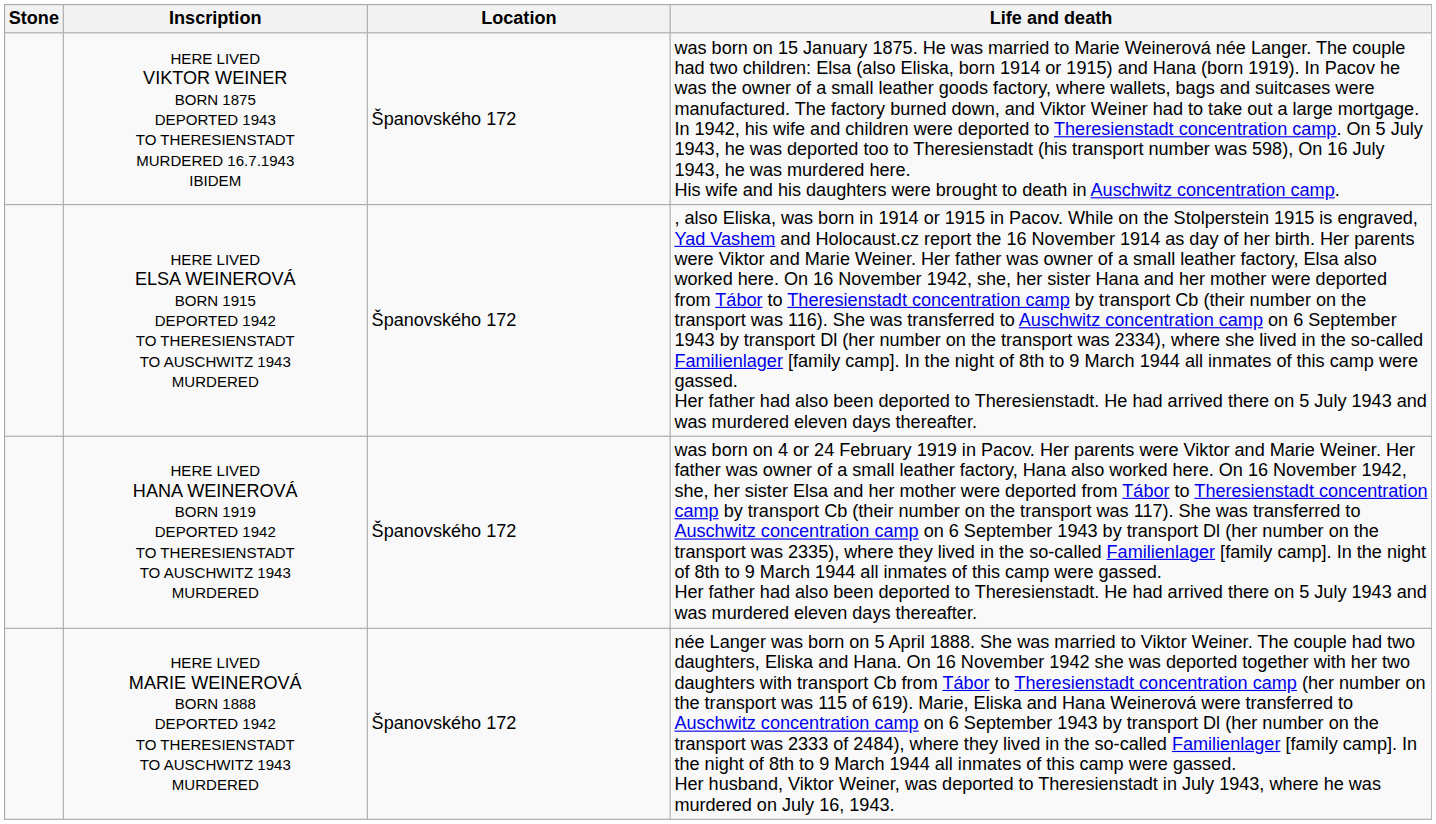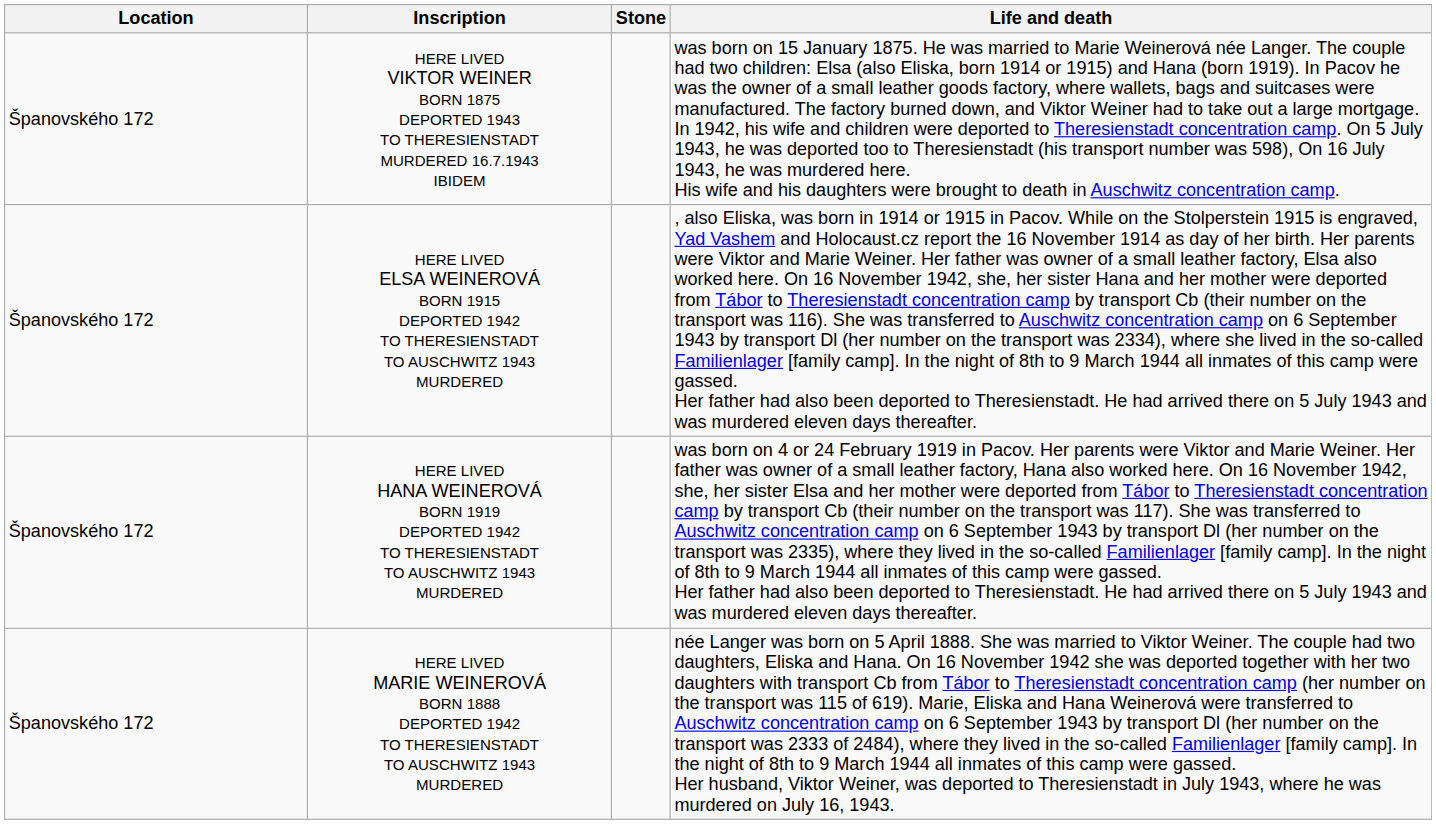columns swapped: (34, 18) <-> (519, 18)
